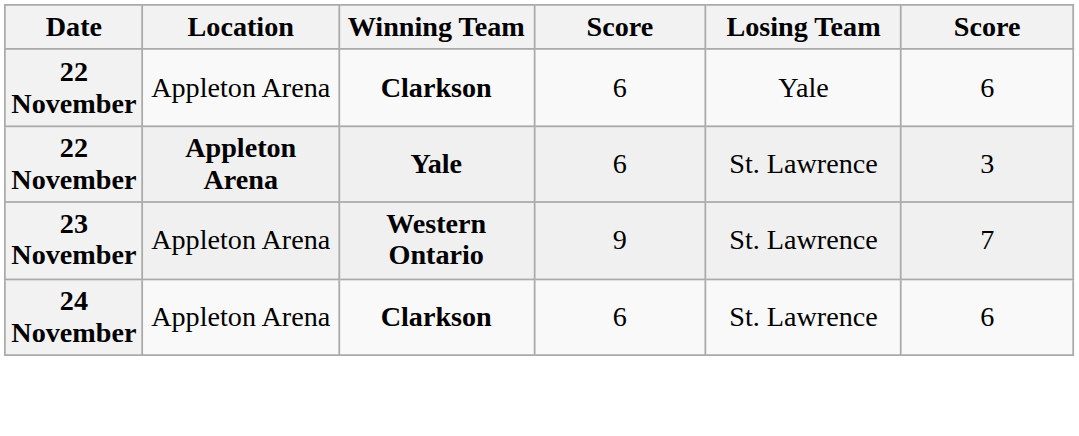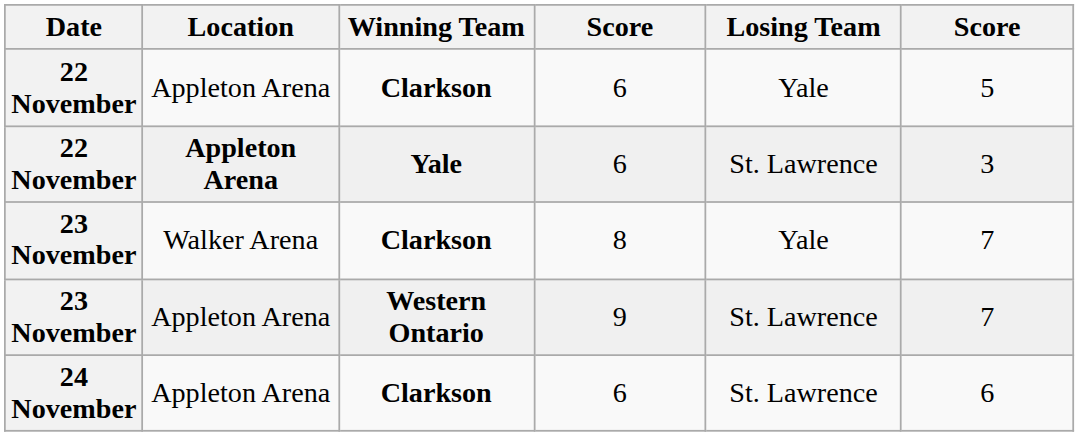(987, 87) 6 -> (987, 87) 5
+ row: (74, 240)
